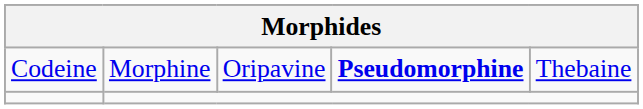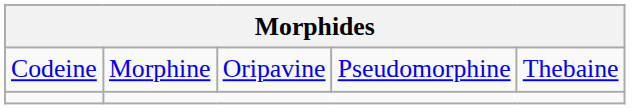(431, 69) bold -> (424, 69) normal
